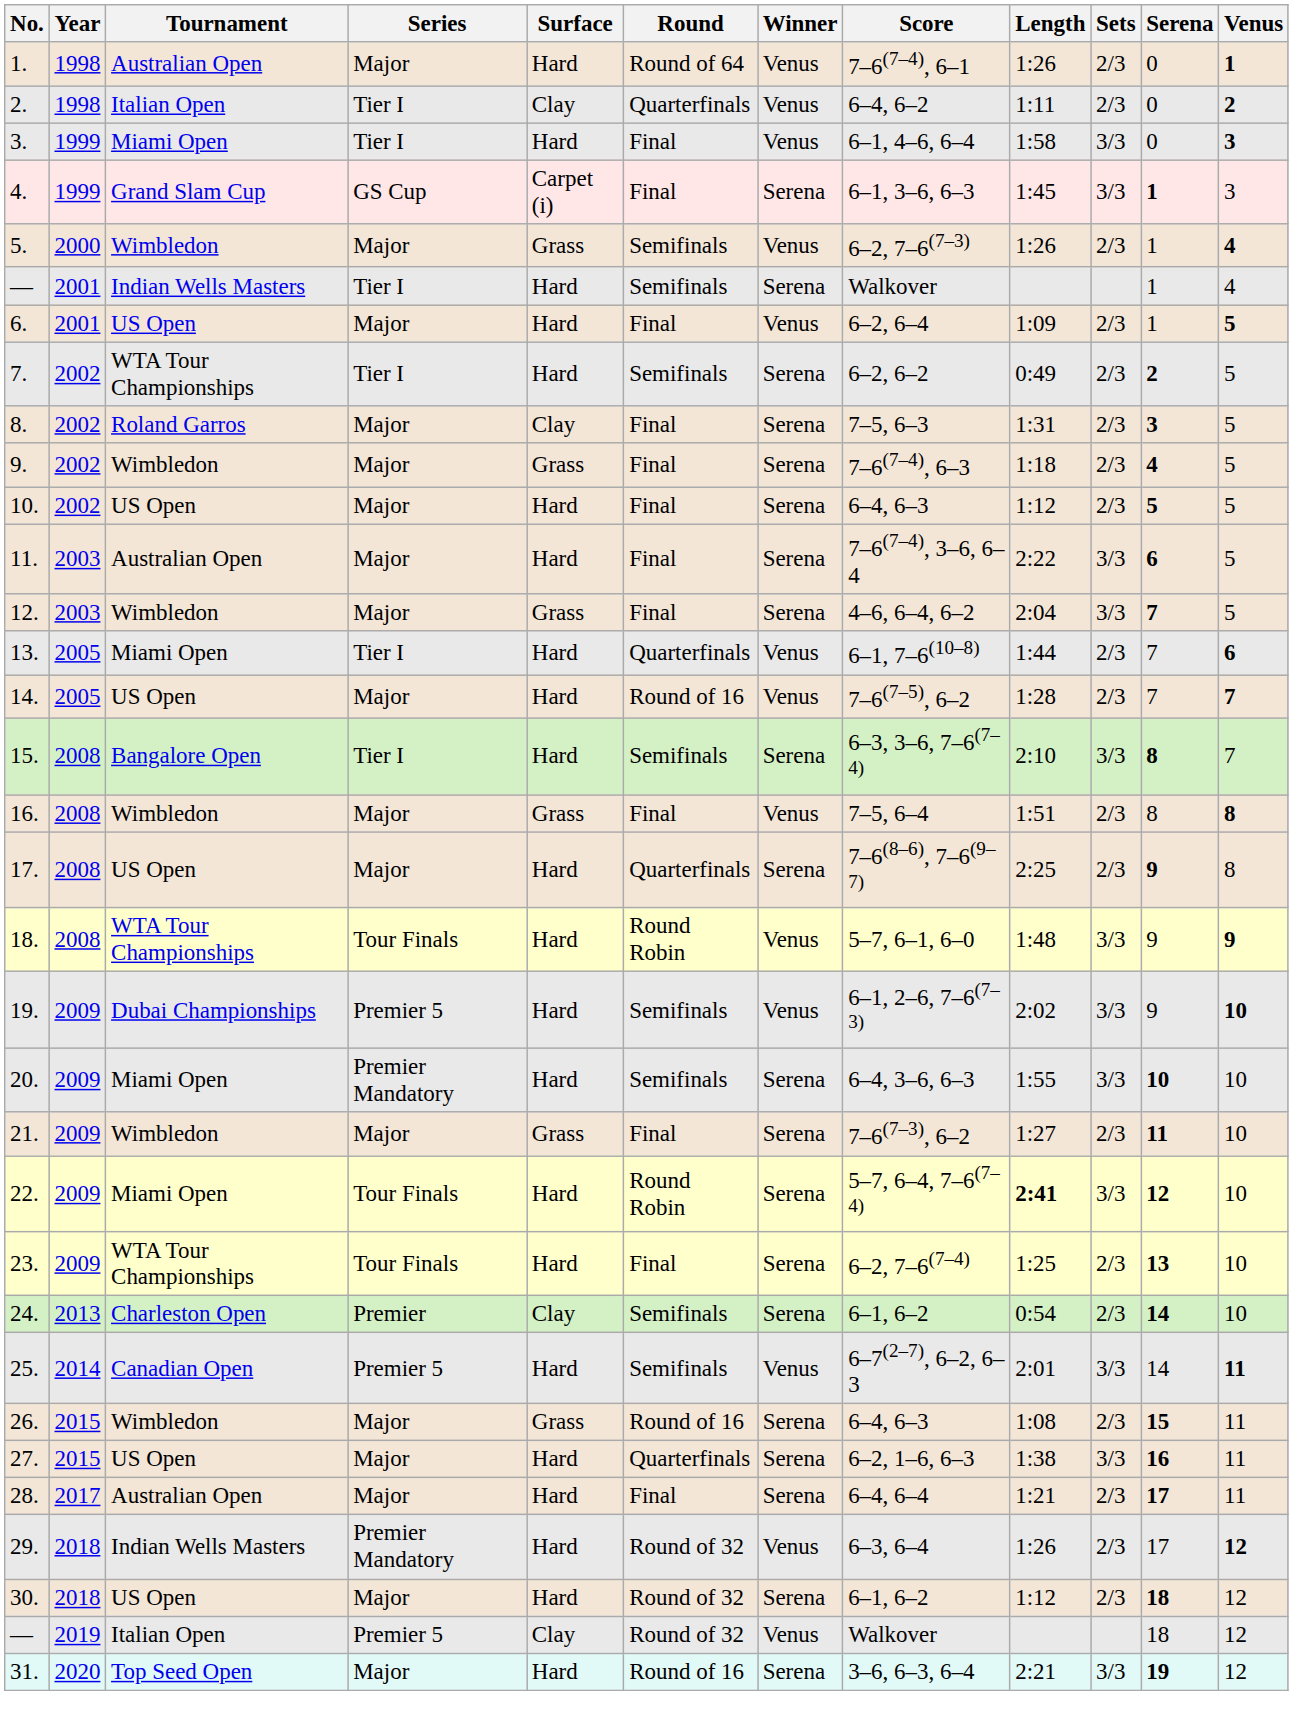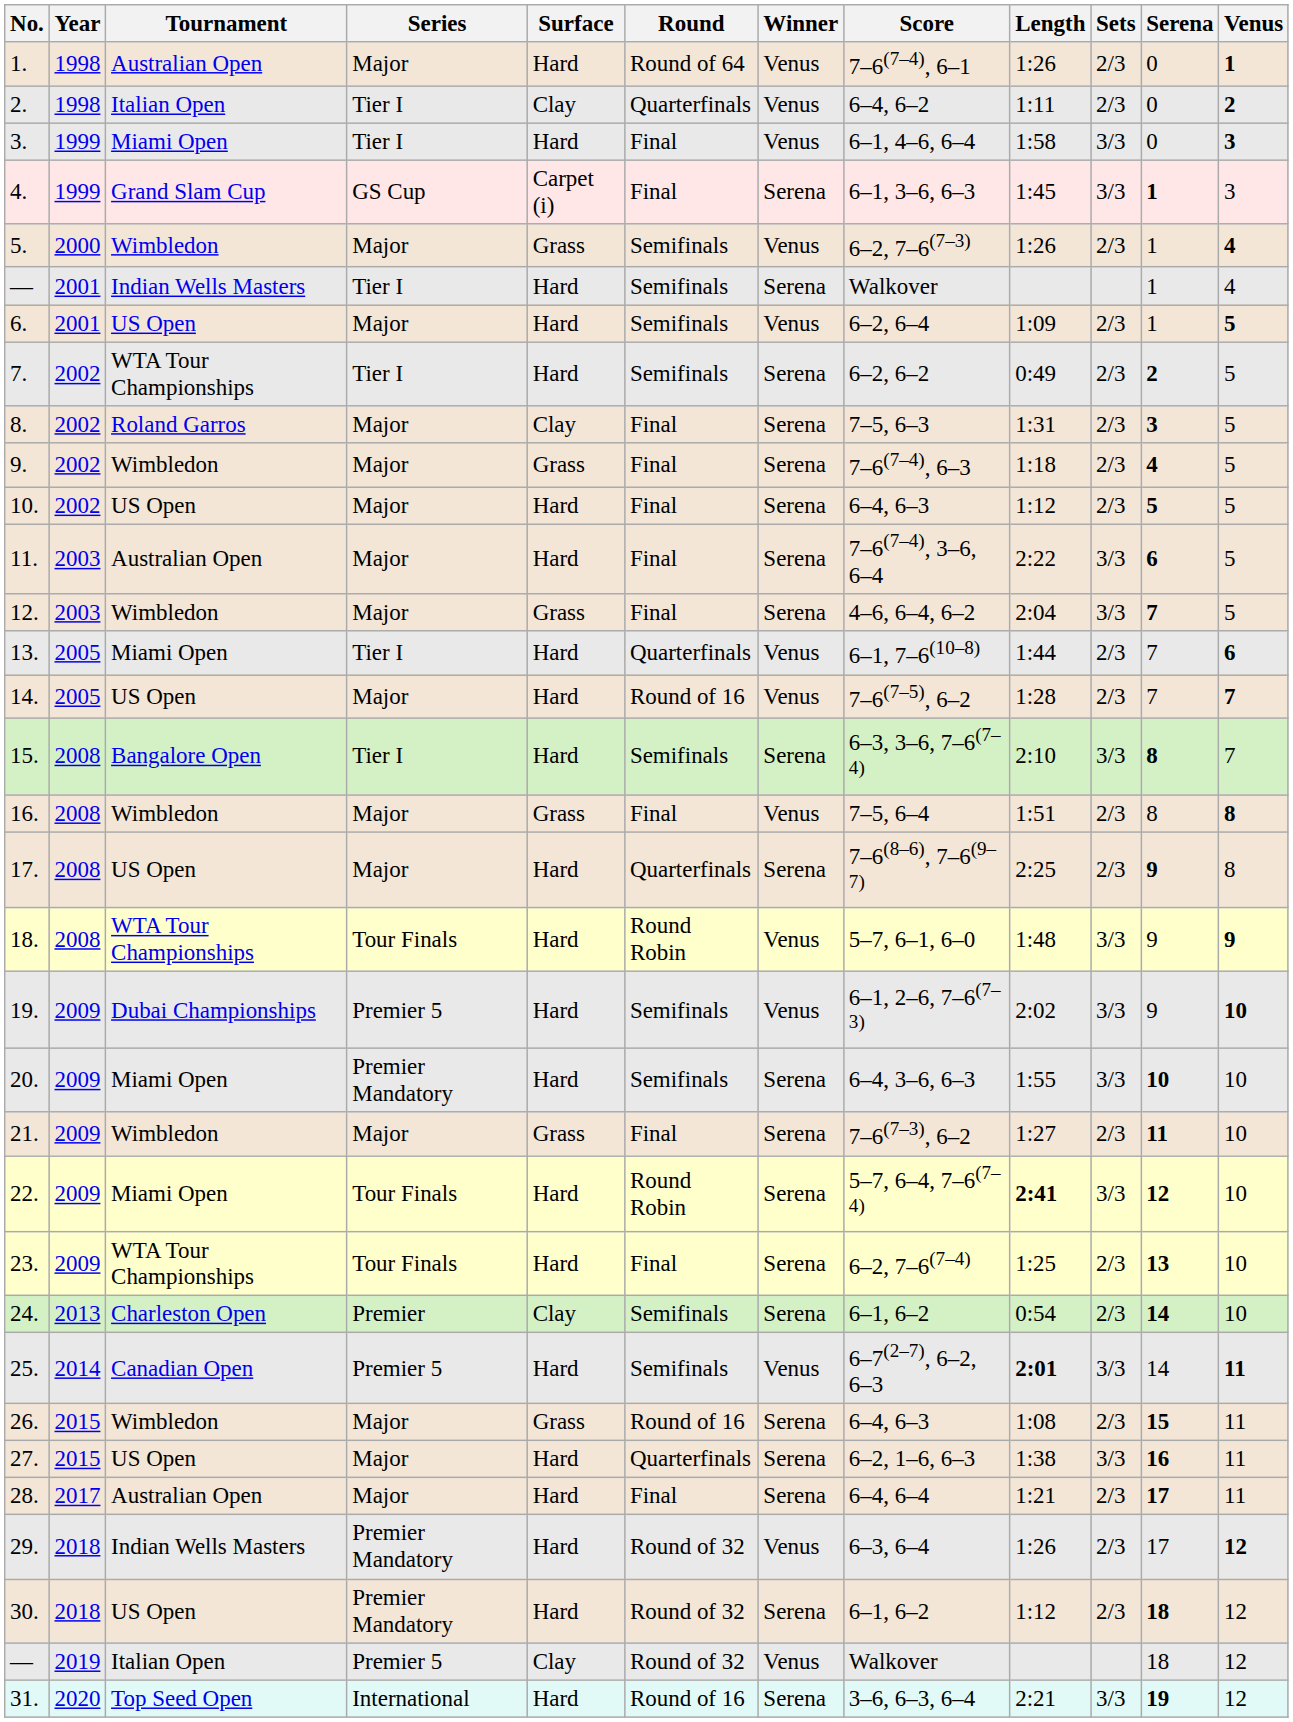(653, 322) Final -> (679, 322) Semifinals
(1036, 1367) normal -> (1036, 1367) bold
(381, 1596) Major -> (403, 1610) Premier Mandatory
(381, 1671) Major -> (411, 1697) International
